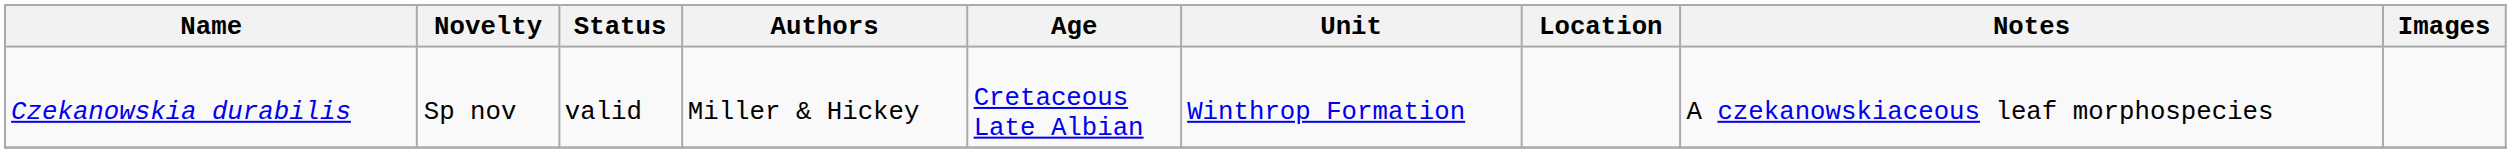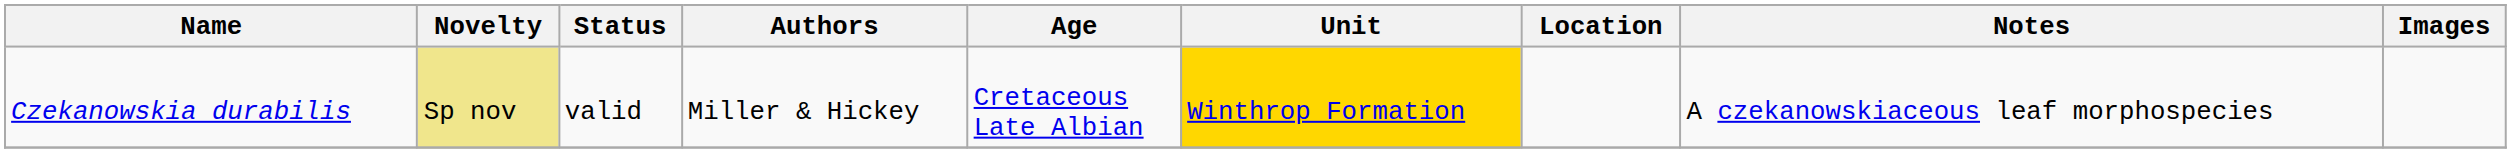(470, 112) no background -> (470, 112) khaki background
(1326, 112) no background -> (1326, 112) gold background
